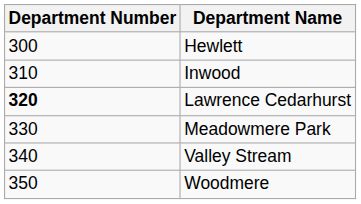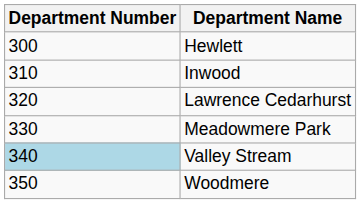(23, 101) bold -> (23, 101) normal
(23, 156) no background -> (23, 156) lightblue background
